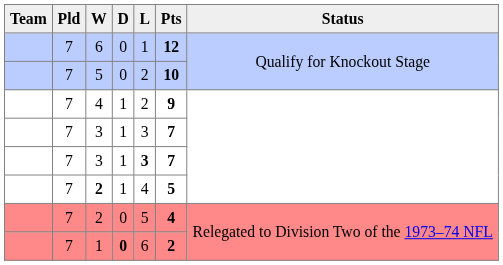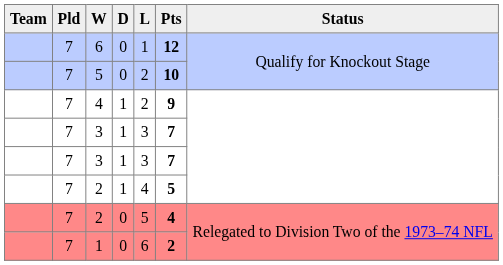(145, 160) bold -> (145, 160) normal
(99, 189) bold -> (99, 189) normal
(123, 246) bold -> (123, 246) normal
